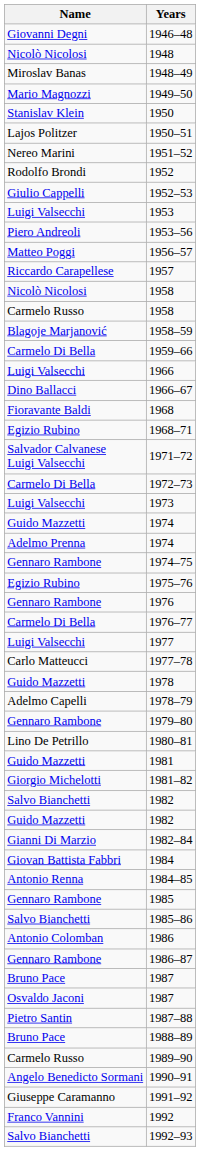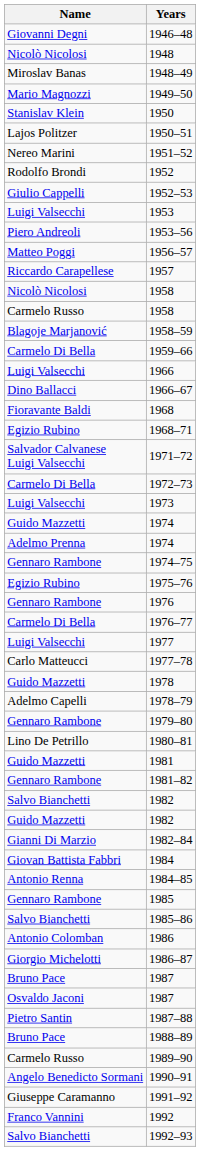(54, 780) Giorgio Michelotti -> (54, 780) Gennaro Rambone
(54, 958) Gennaro Rambone -> (54, 958) Giorgio Michelotti
